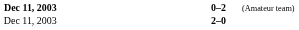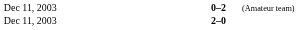(30, 7) bold -> (30, 7) normal
